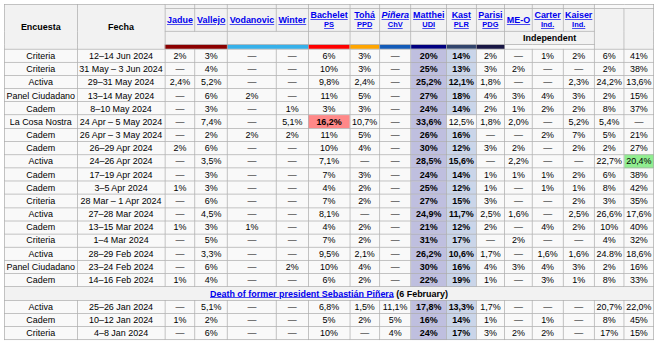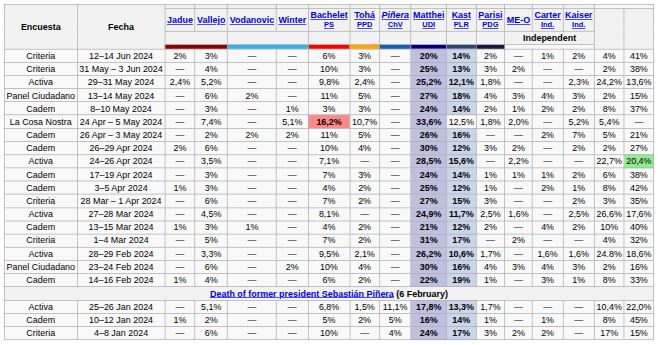(609, 55) 6% -> (609, 55) 4%
(548, 188) 1% -> (548, 188) 2%
(609, 307) 20,7% -> (609, 307) 10,4%
